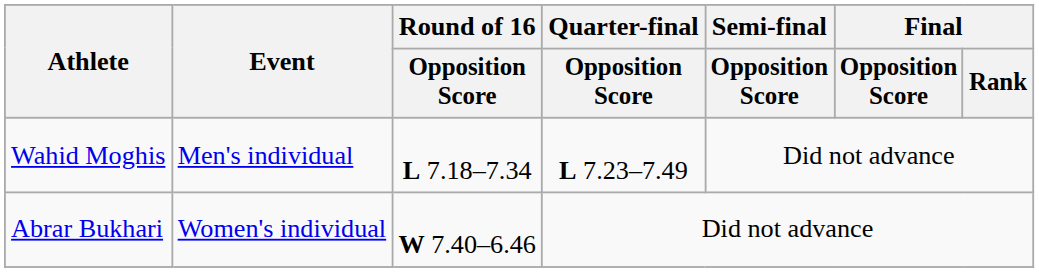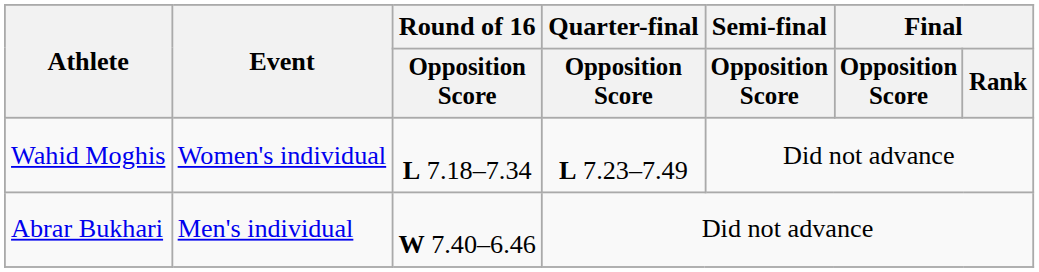(266, 155) Men's individual -> (282, 155) Women's individual
(282, 229) Women's individual -> (266, 229) Men's individual
